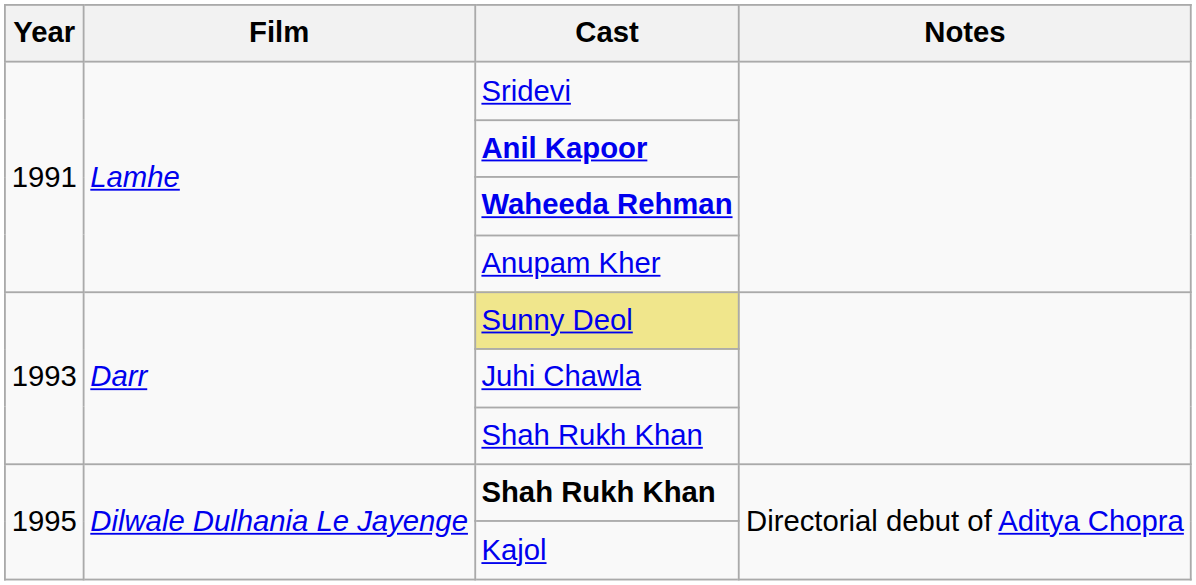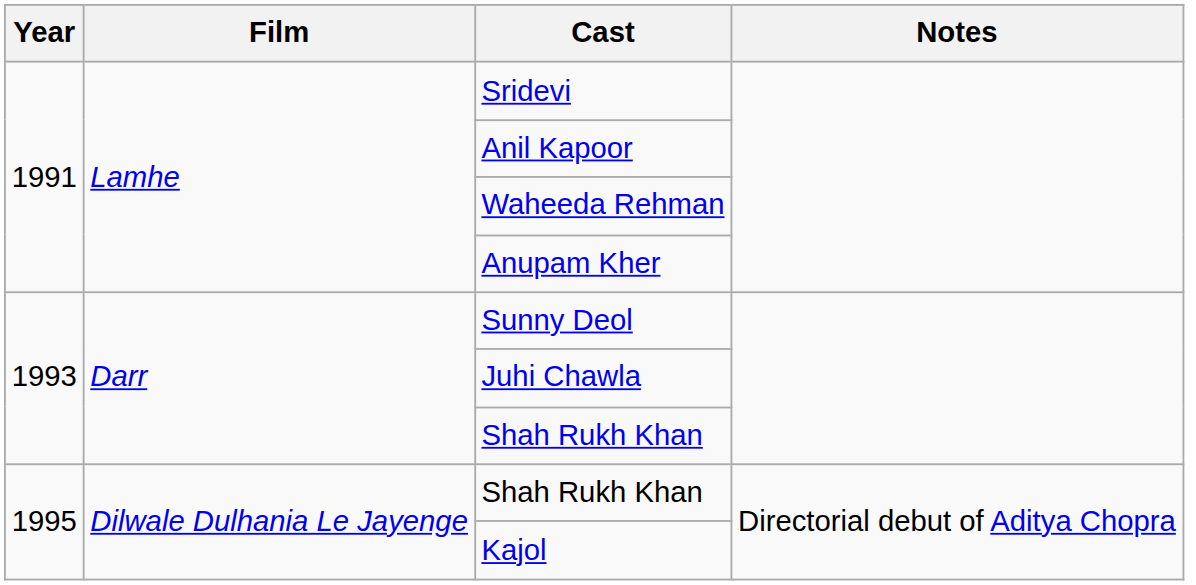(564, 148) bold -> (557, 148) normal
(607, 205) bold -> (603, 205) normal
(557, 320) khaki background -> (557, 320) no background
(599, 492) bold -> (592, 492) normal
